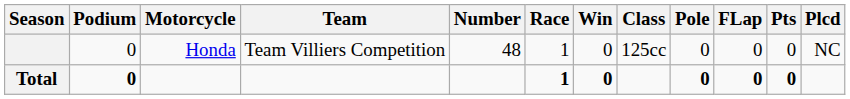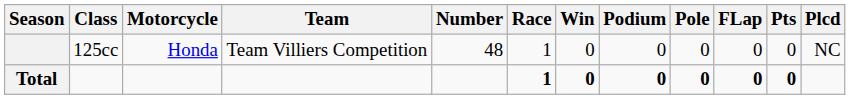columns swapped: (644, 19) <-> (105, 19)
